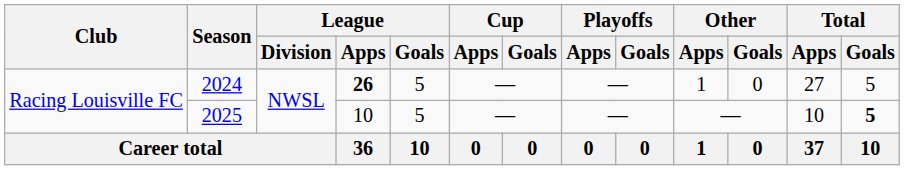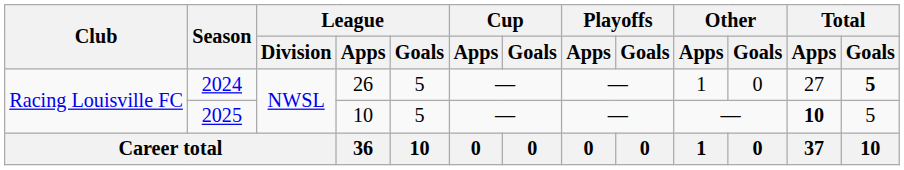(363, 84) bold -> (363, 84) normal
(870, 84) normal -> (870, 84) bold
(814, 116) normal -> (814, 116) bold
(870, 116) bold -> (870, 116) normal
